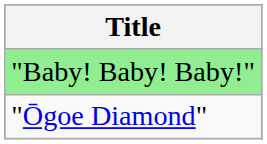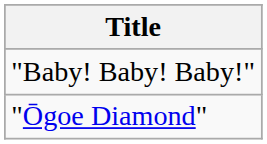(133, 71) lightgreen background -> (133, 71) no background
